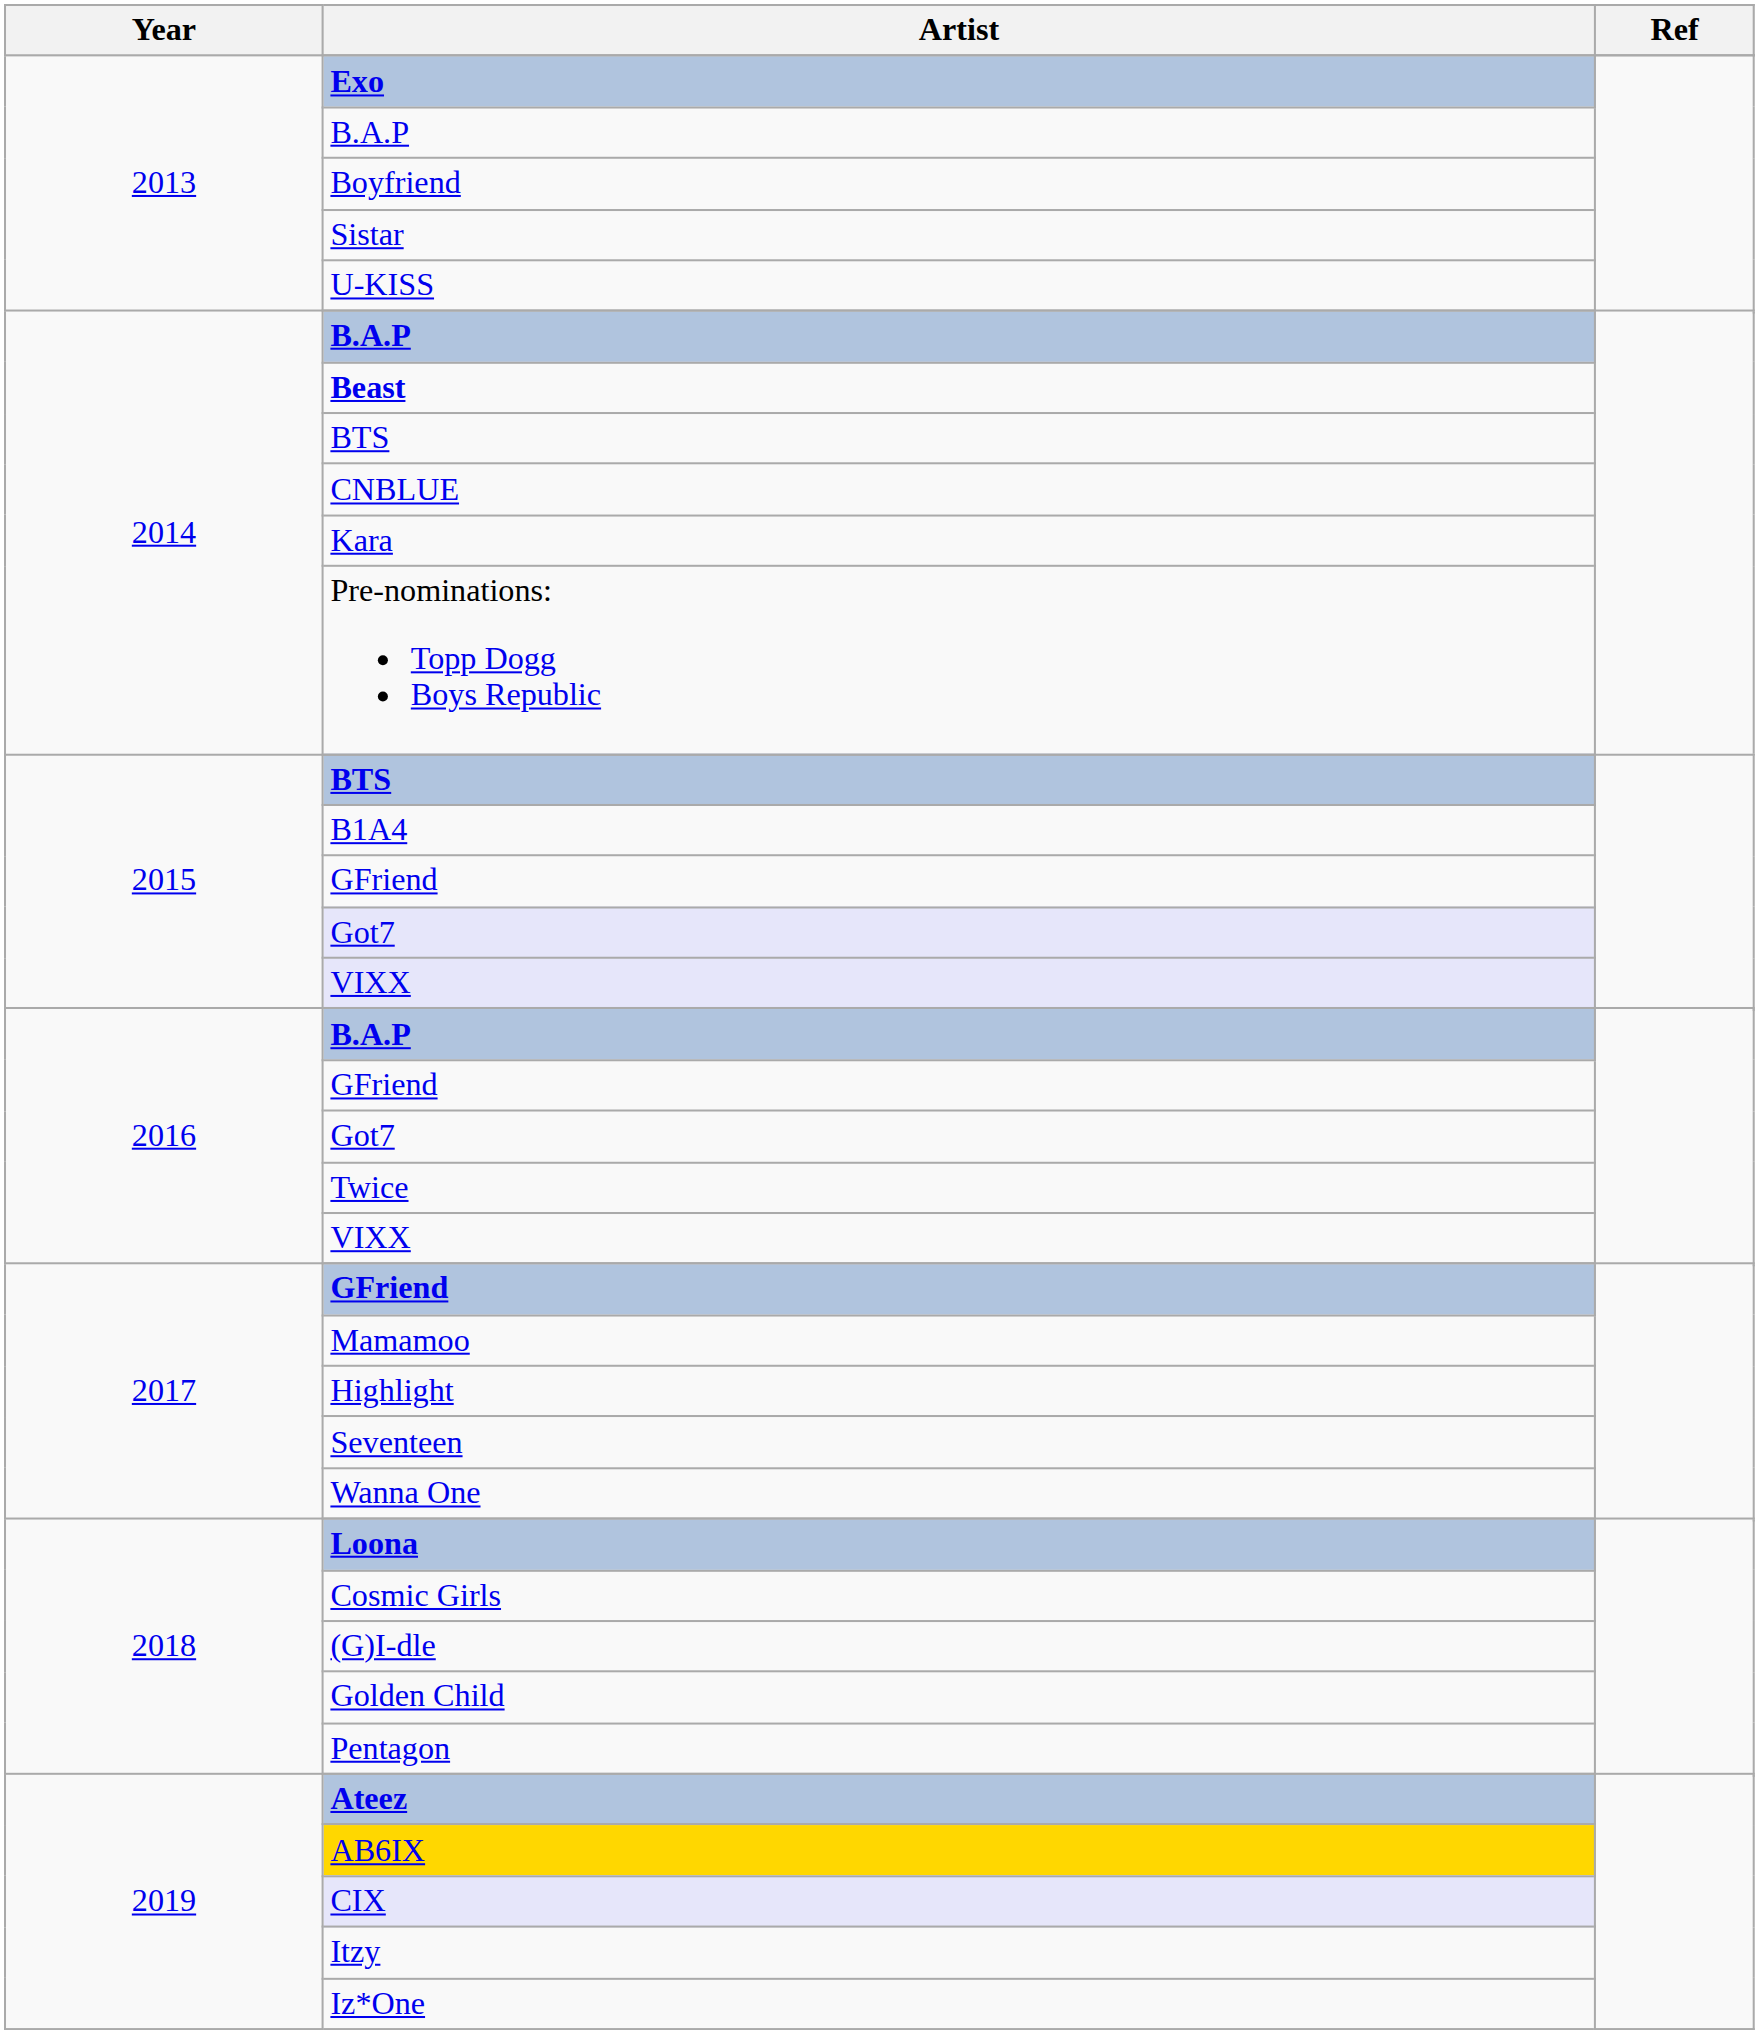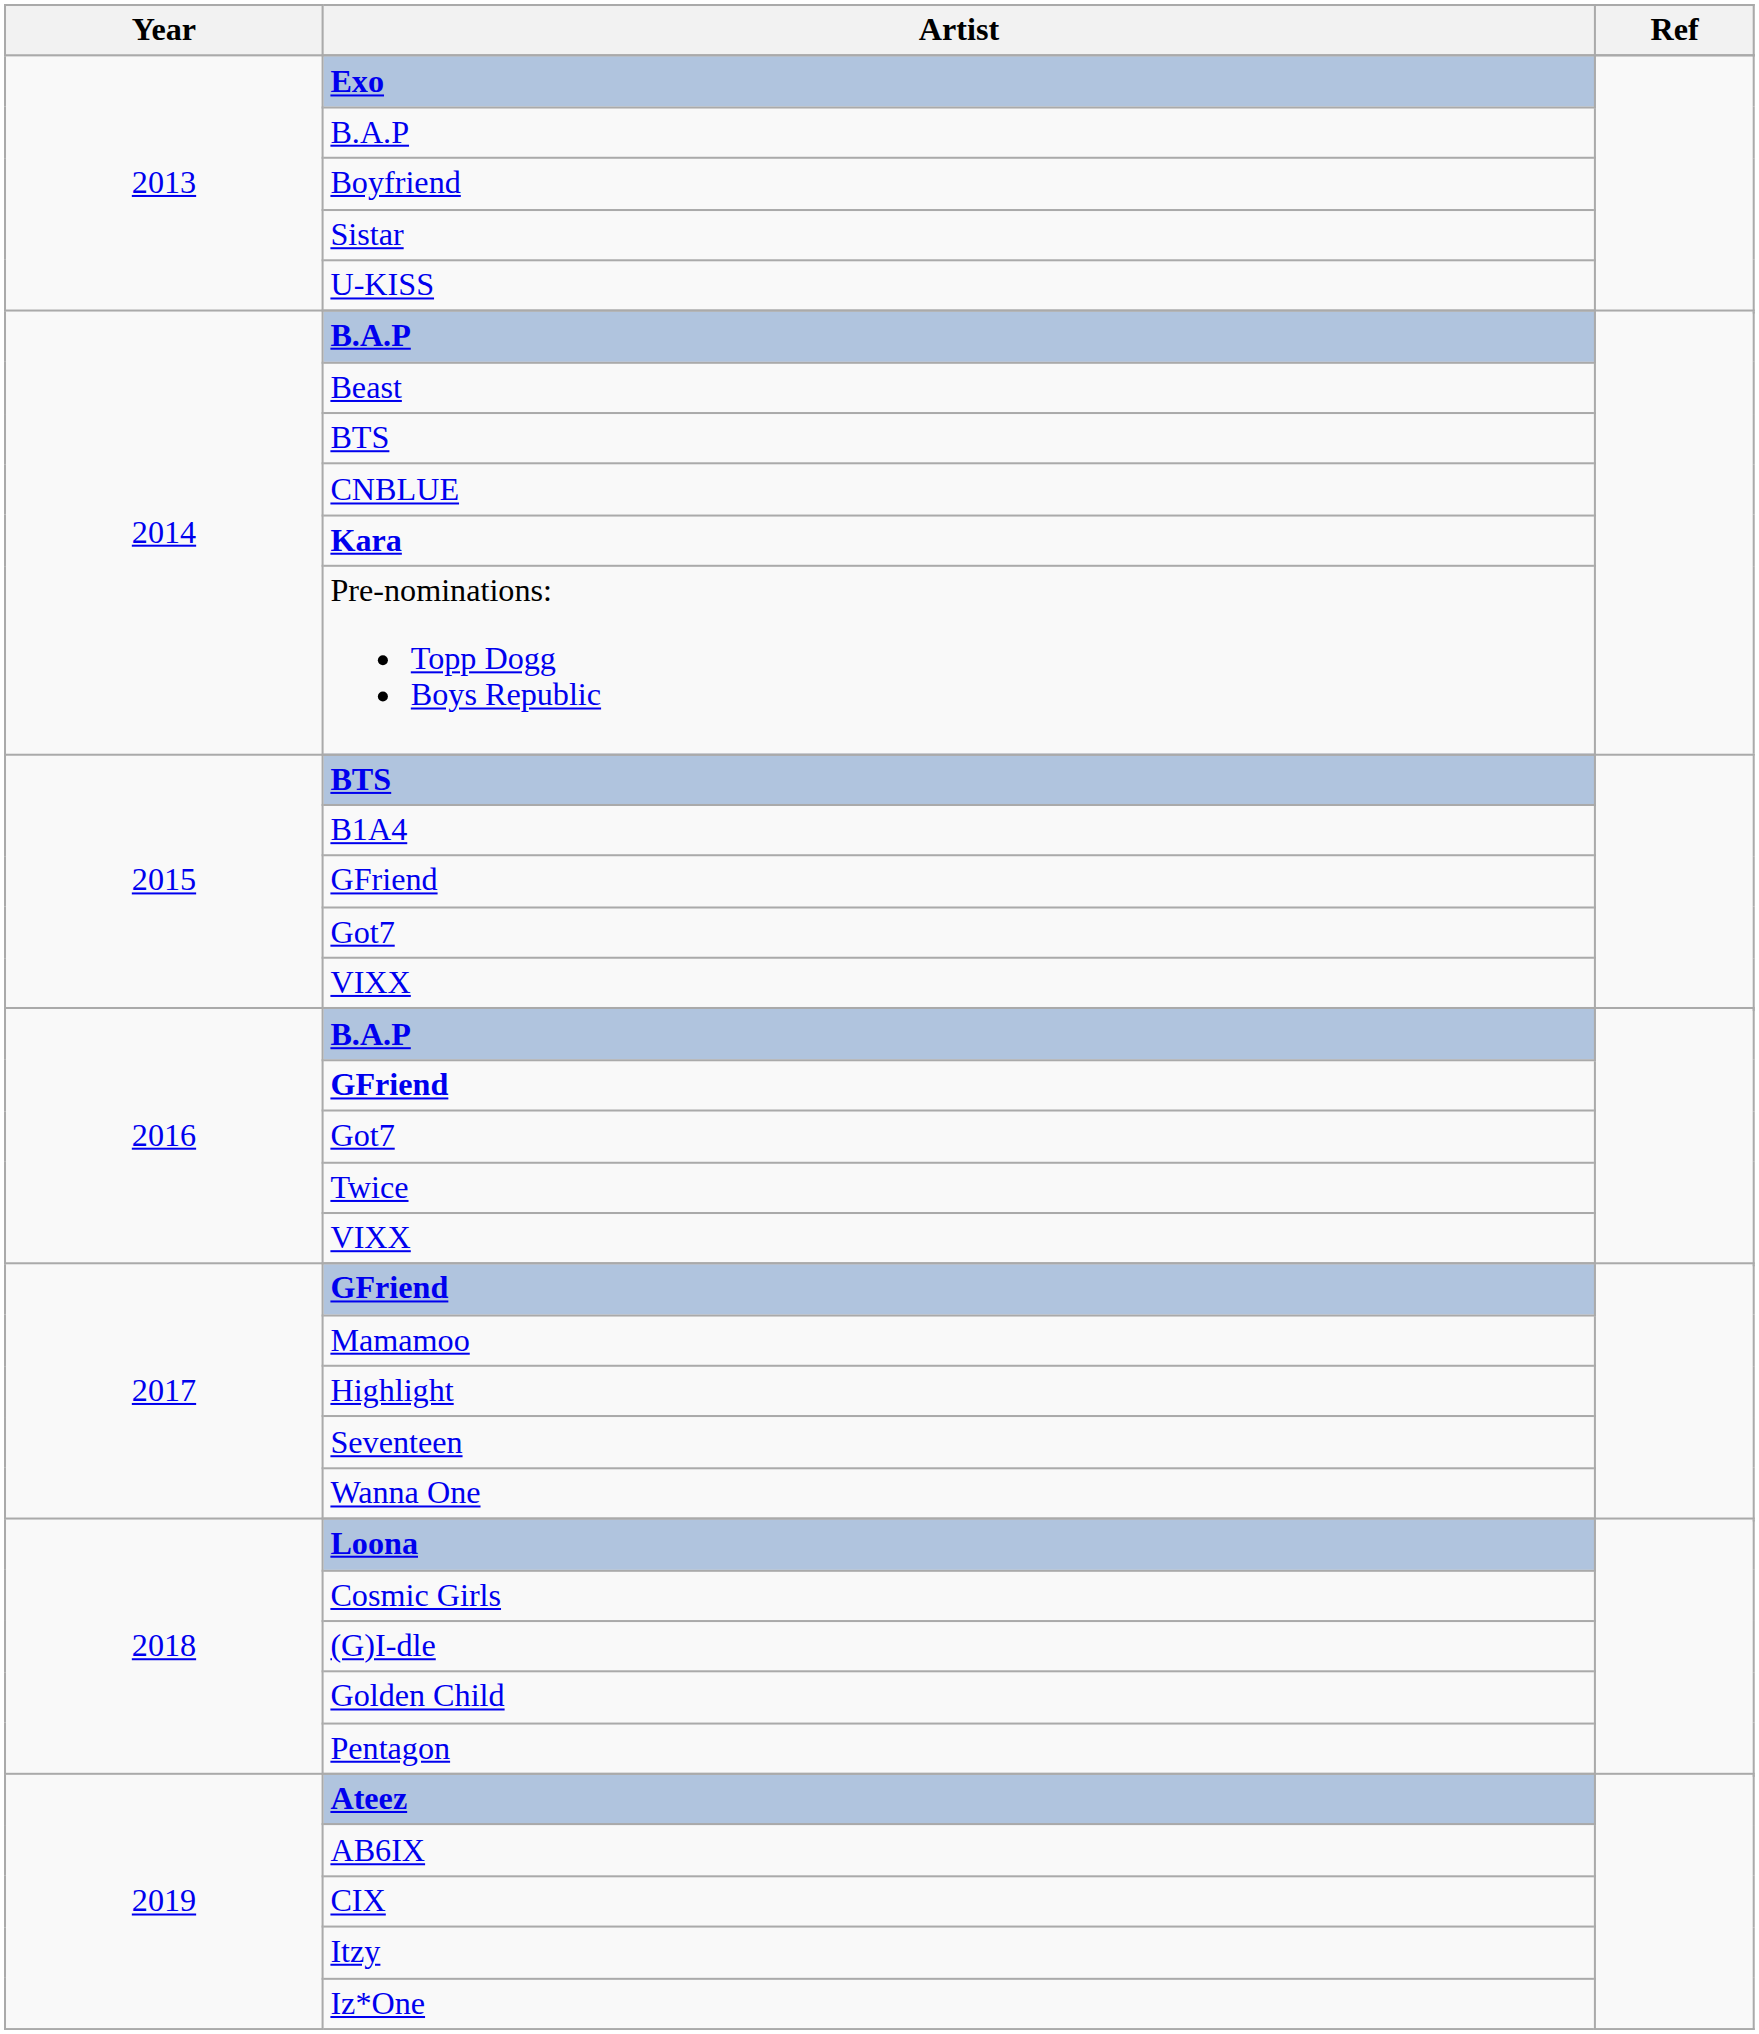(368, 387) bold -> (366, 387) normal
(362, 540) normal -> (366, 540) bold
(363, 931) lavender background -> (363, 931) no background
(371, 982) lavender background -> (371, 982) no background
(384, 1084) normal -> (389, 1084) bold
(378, 1849) gold background -> (378, 1849) no background
(358, 1900) lavender background -> (358, 1900) no background
